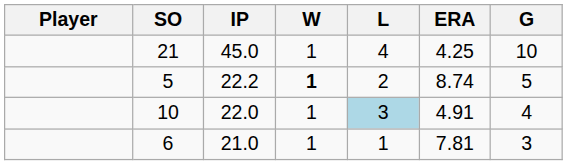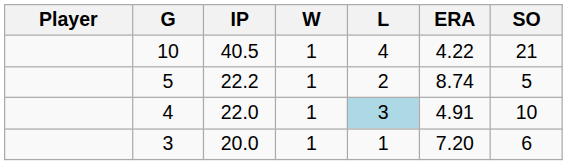columns swapped: (527, 19) <-> (168, 19)
(240, 50) 45.0 -> (240, 50) 40.5
(455, 50) 4.25 -> (455, 50) 4.22
(311, 81) bold -> (311, 81) normal
(240, 143) 21.0 -> (240, 143) 20.0
(455, 143) 7.81 -> (455, 143) 7.20
